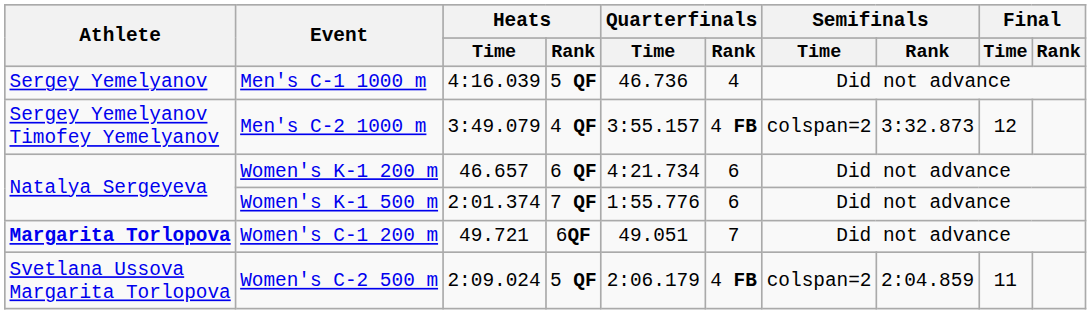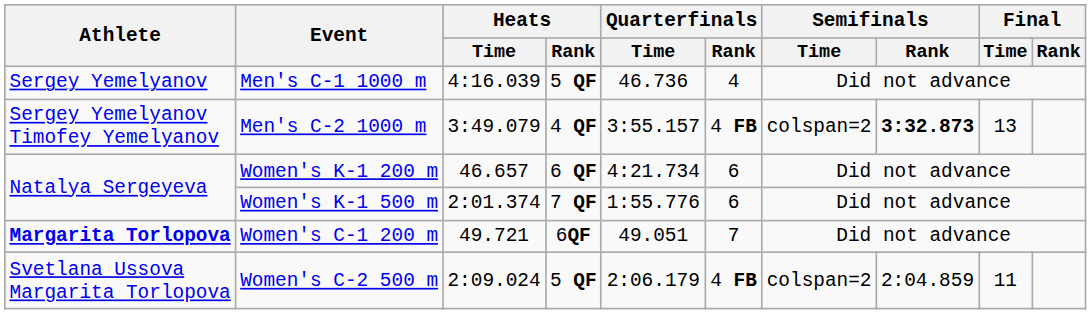(927, 127) normal -> (927, 127) bold
(1005, 127) 12 -> (1005, 127) 13
